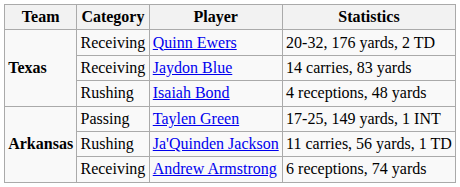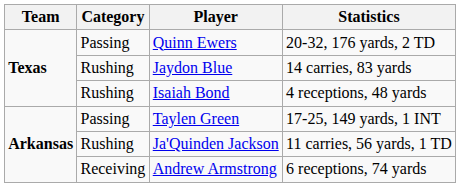(113, 42) Receiving -> (105, 42) Passing
(113, 67) Receiving -> (107, 67) Rushing
